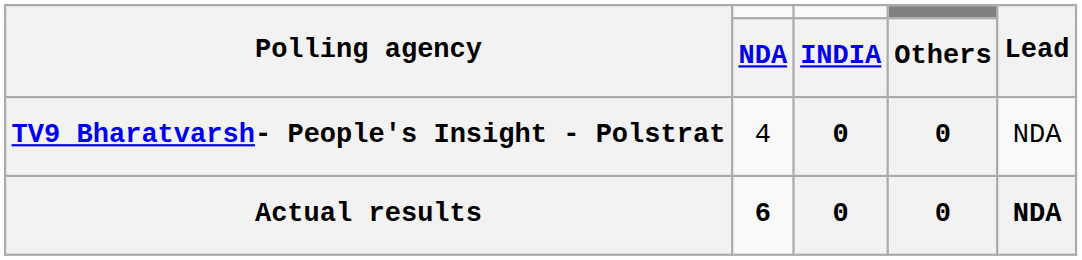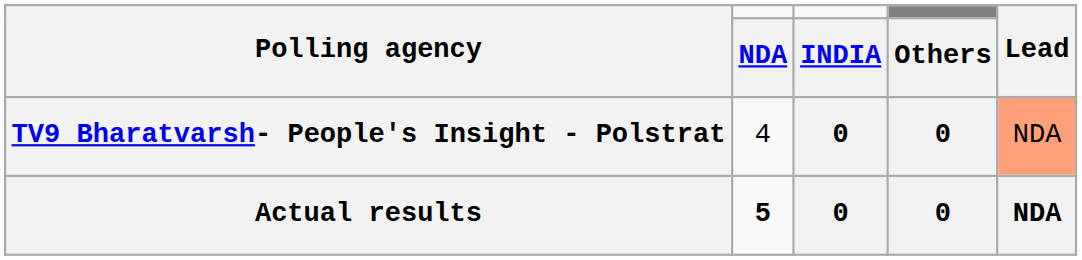(1037, 136) no background -> (1037, 136) lightsalmon background
(763, 215) 6 -> (763, 215) 5
